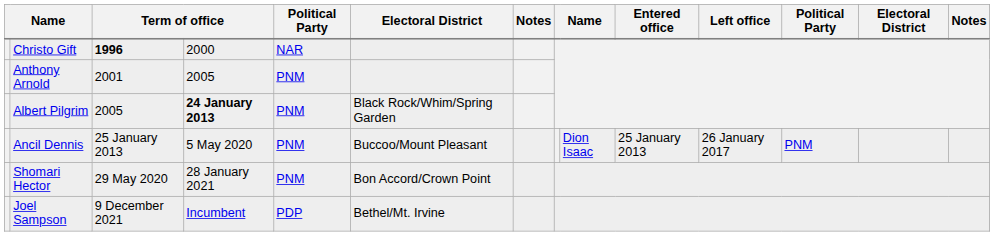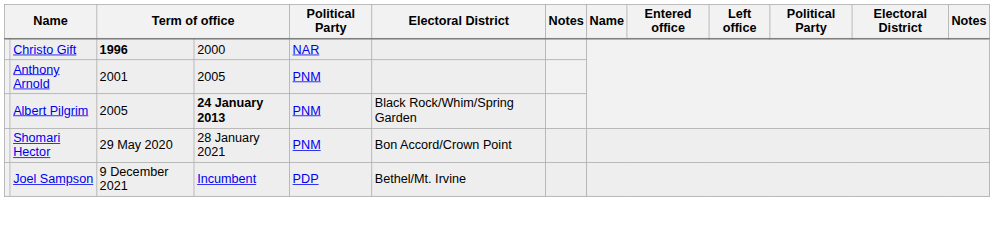- row: (48, 145)
